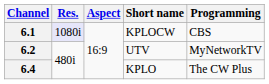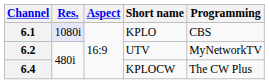(150, 32) KPLOCW -> (141, 32) KPLO
(141, 69) KPLO -> (150, 69) KPLOCW
